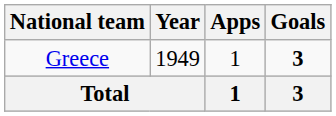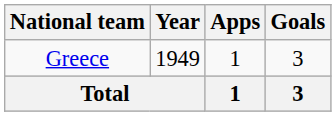(298, 57) bold -> (298, 57) normal
